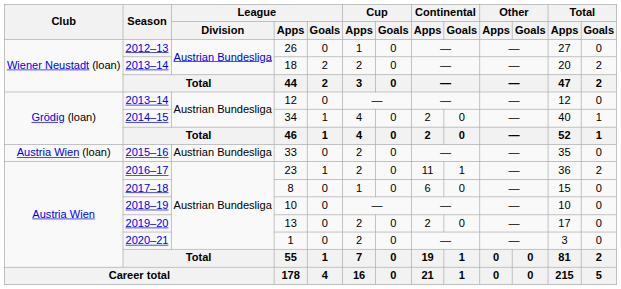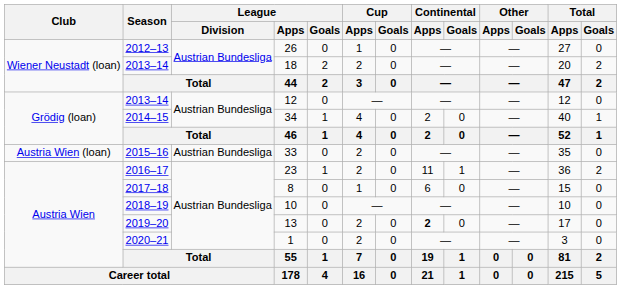(428, 223) normal -> (428, 223) bold
